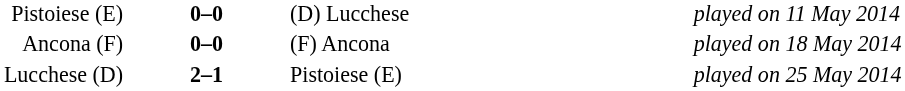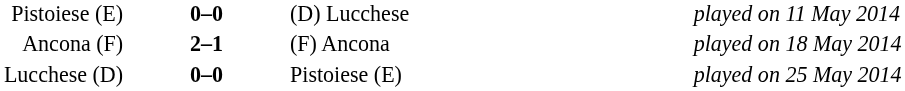(207, 43) 0–0 -> (207, 43) 2–1
(207, 74) 2–1 -> (207, 74) 0–0
